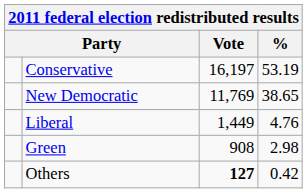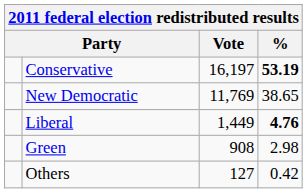(280, 69) normal -> (280, 69) bold
(284, 122) normal -> (284, 122) bold
(242, 174) bold -> (242, 174) normal
